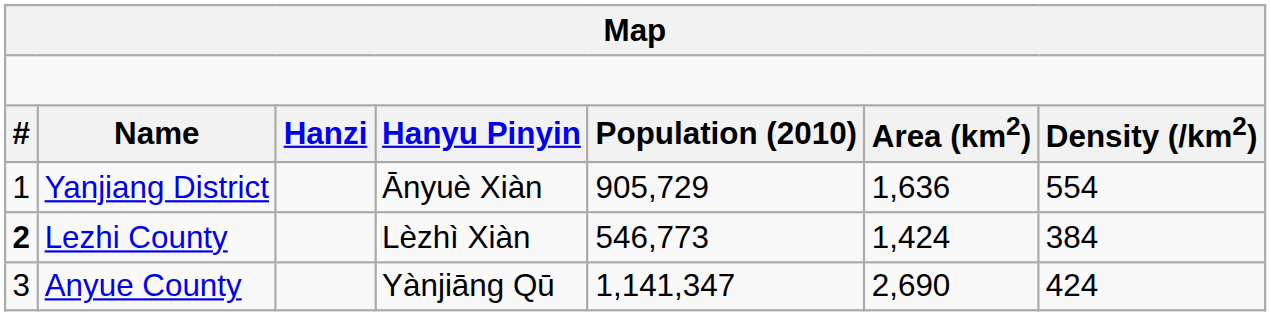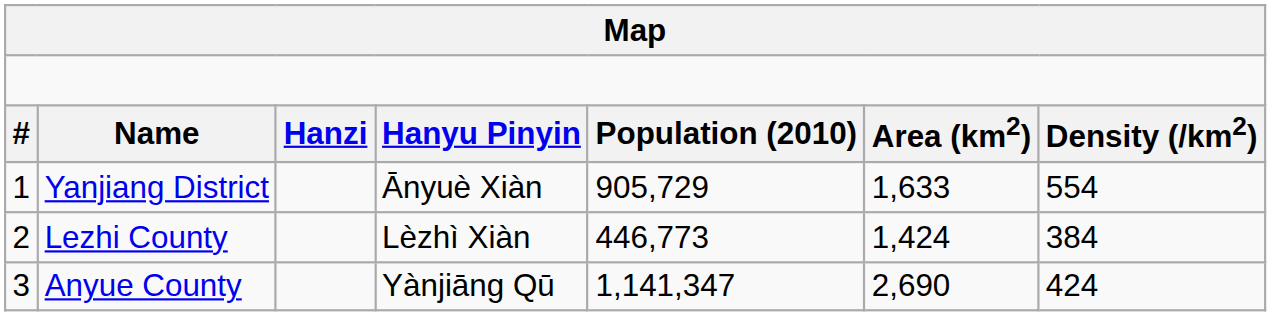(911, 187) 1,636 -> (911, 187) 1,633
(21, 237) bold -> (21, 237) normal
(652, 237) 546,773 -> (652, 237) 446,773
